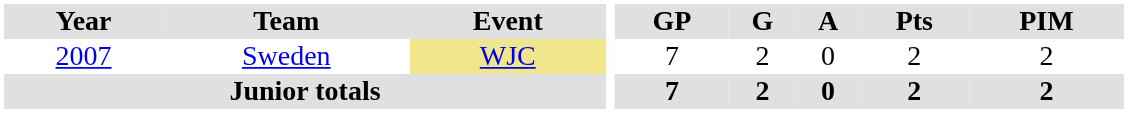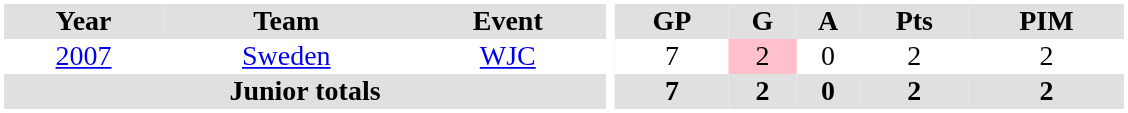(508, 56) khaki background -> (508, 56) no background
(762, 56) no background -> (762, 56) pink background
